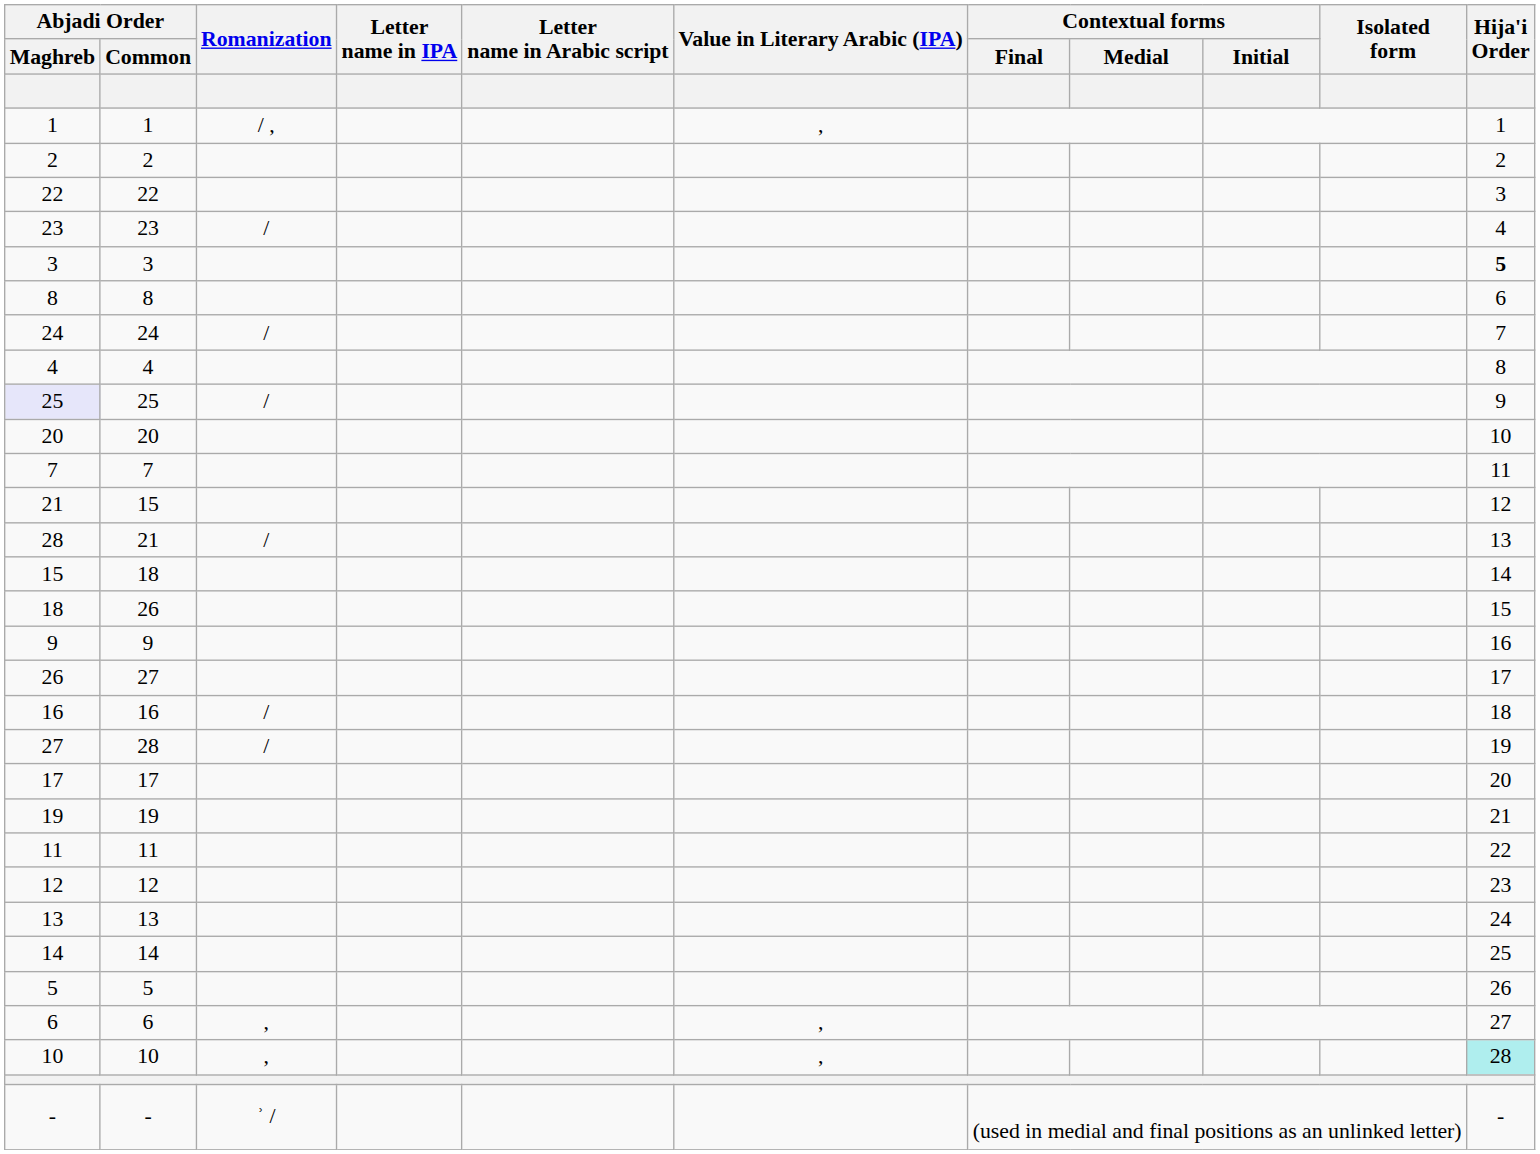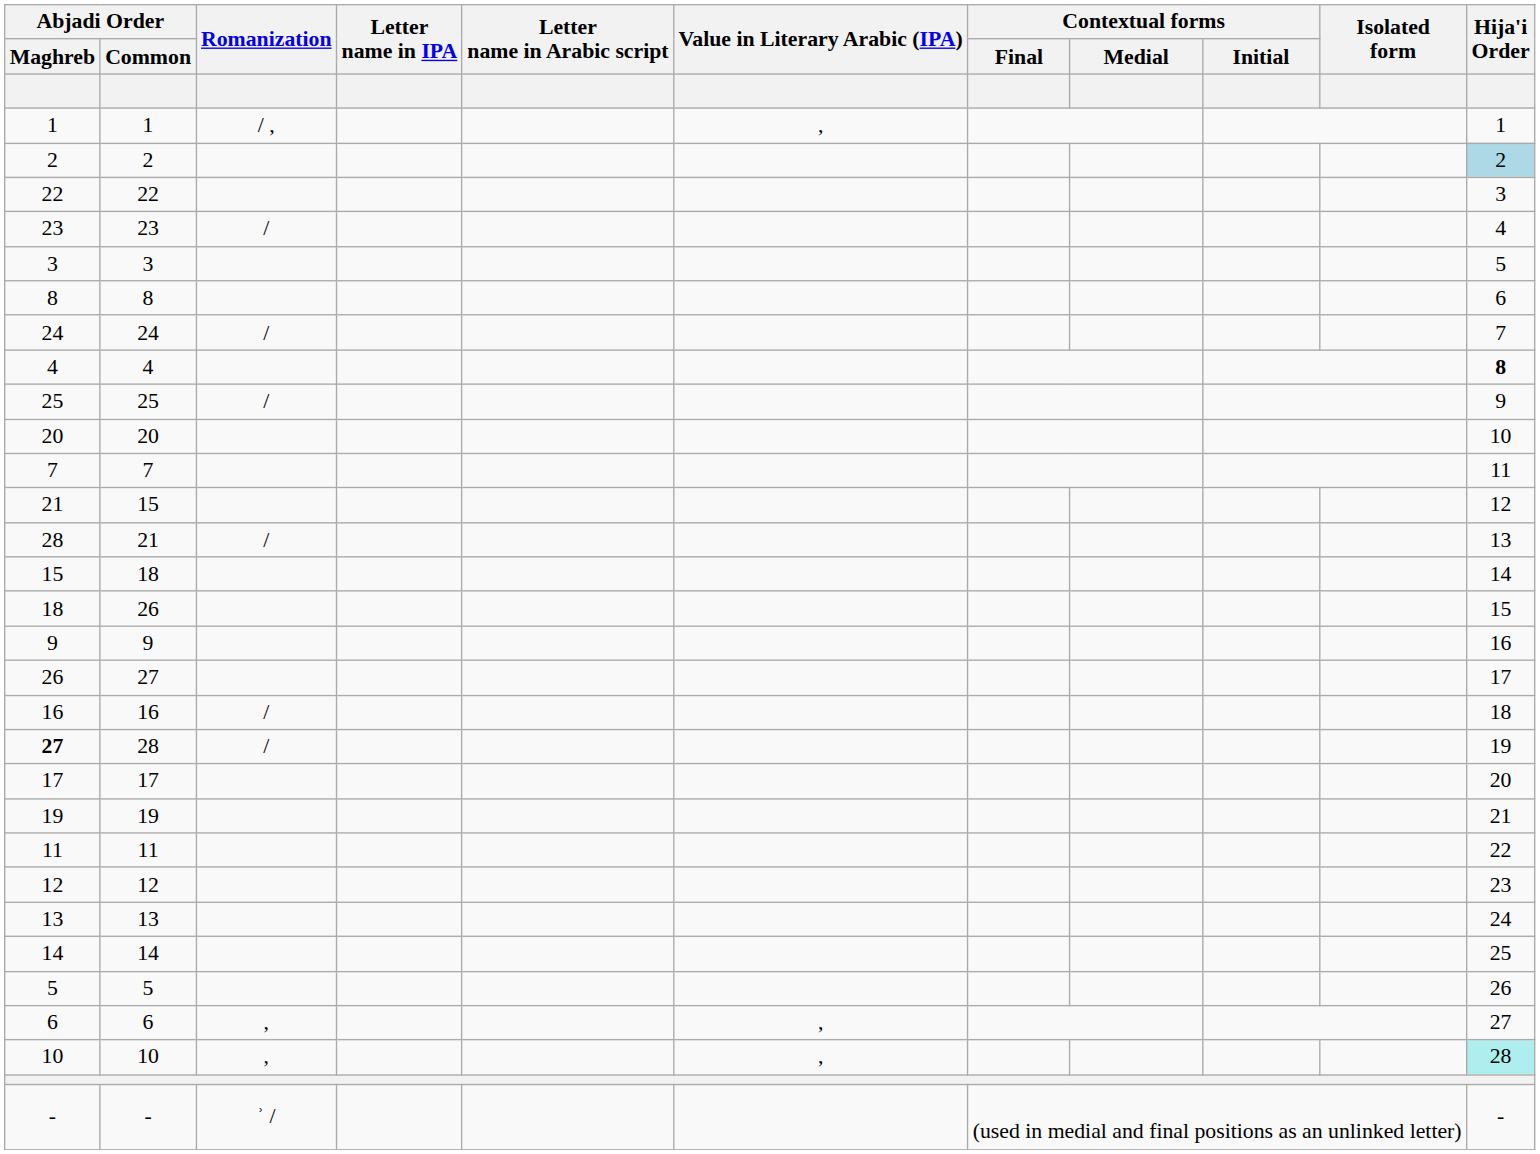(1501, 159) no background -> (1501, 159) lightblue background
(1501, 263) bold -> (1501, 263) normal
(1501, 366) normal -> (1501, 366) bold
(52, 401) lavender background -> (52, 401) no background
(52, 746) normal -> (52, 746) bold
